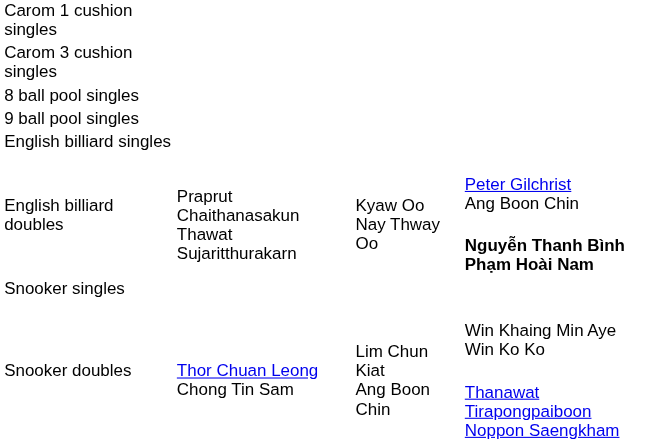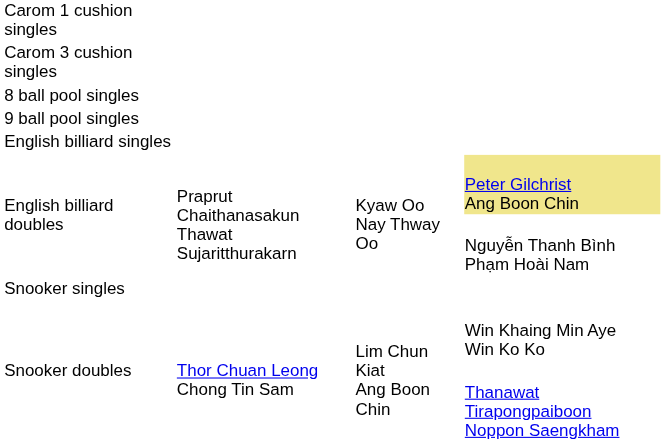(522, 194) no background -> (522, 194) khaki background
(545, 255) bold -> (540, 255) normal
